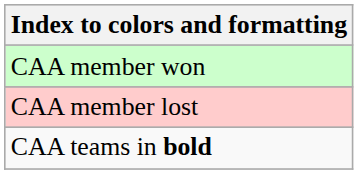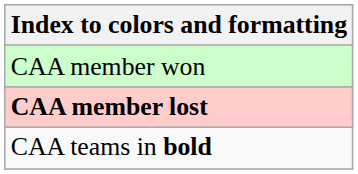(104, 106) normal -> (109, 106) bold
